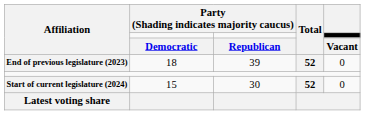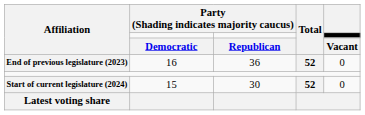(171, 63) 18 -> (171, 63) 16
(255, 63) 39 -> (255, 63) 36
